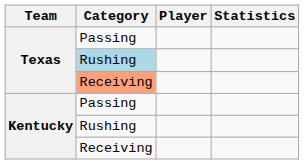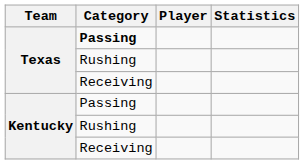(108, 38) normal -> (108, 38) bold
(108, 60) lightblue background -> (108, 60) no background
(116, 82) lightsalmon background -> (116, 82) no background
